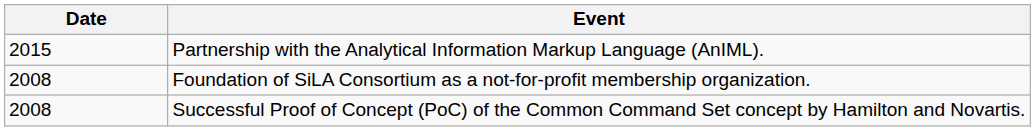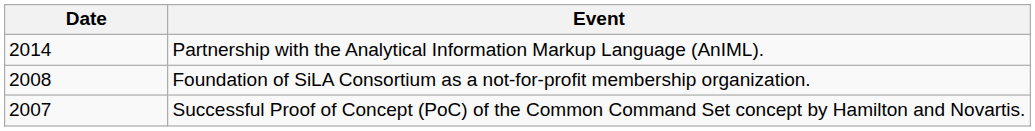(30, 49) 2015 -> (30, 49) 2014
(30, 110) 2008 -> (30, 110) 2007
